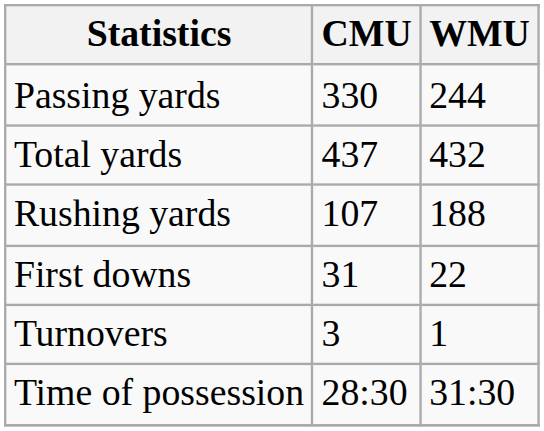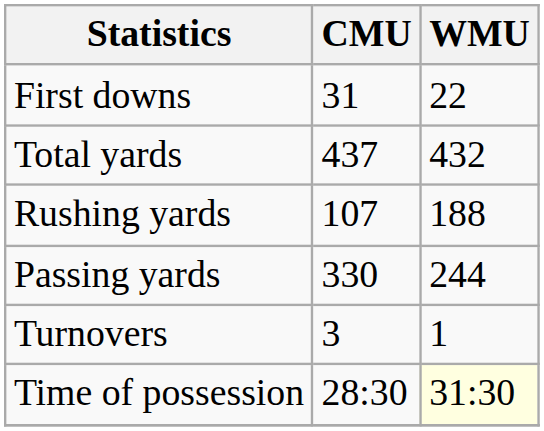rows swapped: (103, 273) <-> (117, 94)
(472, 393) no background -> (472, 393) lightyellow background
